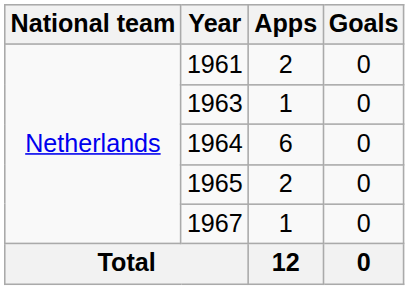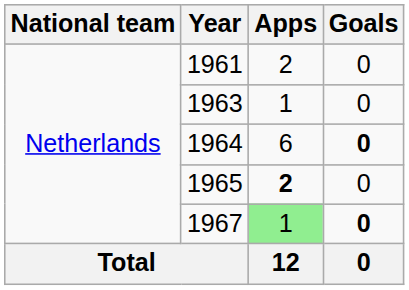(364, 143) normal -> (364, 143) bold
(286, 183) normal -> (286, 183) bold
(286, 223) no background -> (286, 223) lightgreen background
(364, 223) normal -> (364, 223) bold
